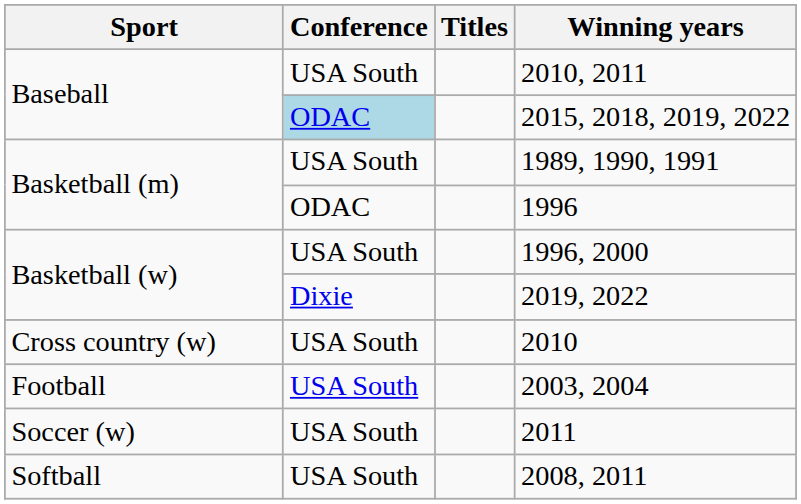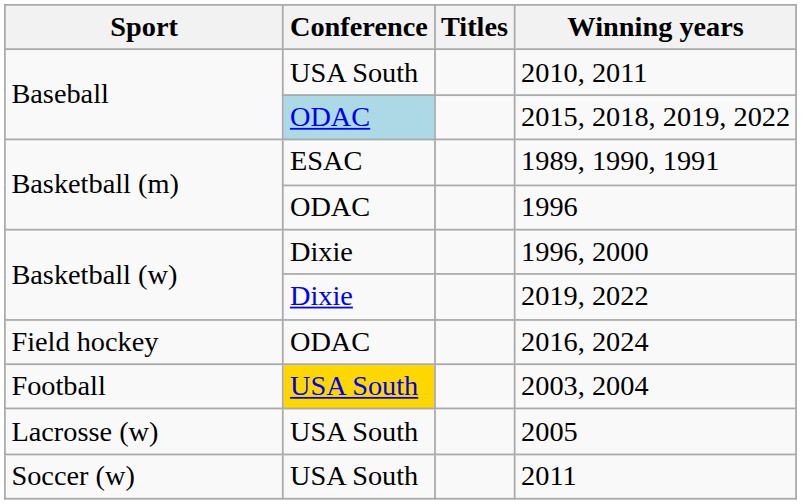(354, 161) USA South -> (326, 161) ESAC
(354, 251) USA South -> (321, 251) Dixie
- row: (549, 341)
+ row: (585, 341)
(354, 386) no background -> (354, 386) gold background
+ row: (549, 431)
- row: (584, 476)
